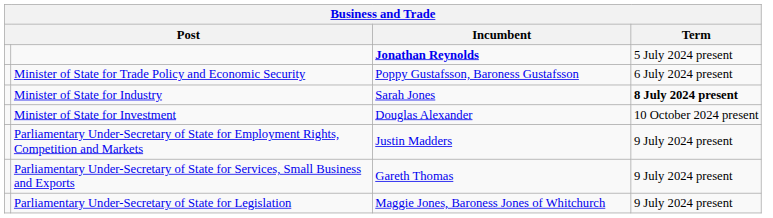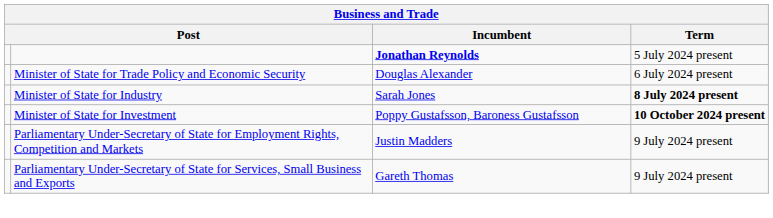(477, 74) Poppy Gustafsson, Baroness Gustafsson -> (424, 74) Douglas Alexander
(424, 114) Douglas Alexander -> (477, 114) Poppy Gustafsson, Baroness Gustafsson
(696, 114) normal -> (699, 114) bold
- row: (153, 203)
